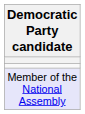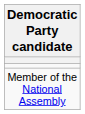(42, 89) lavender background -> (42, 89) no background
